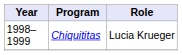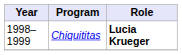(142, 35) normal -> (129, 35) bold
